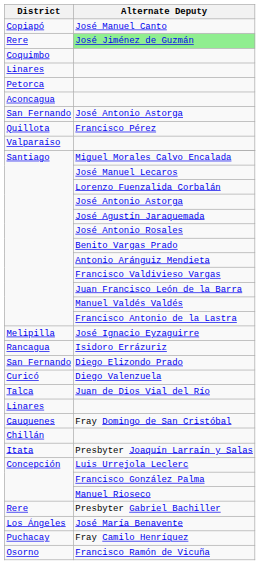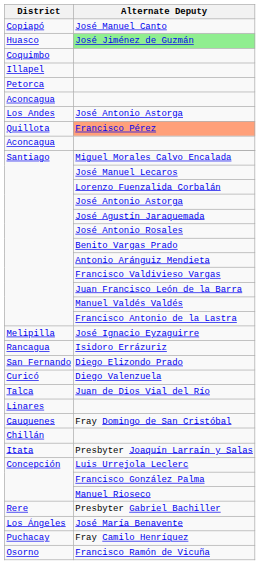(17, 41) Rere -> (23, 41) Huasco
(25, 70) Linares -> (25, 70) Illapel
(39, 114) San Fernando -> (31, 114) Los Andes
(116, 129) no background -> (116, 129) lightsalmon background
(33, 143) Valparaíso -> (31, 143) Aconcagua
